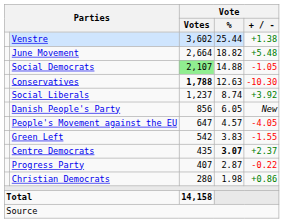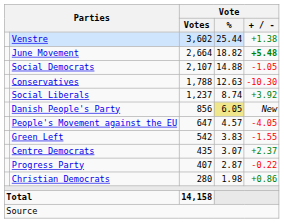(264, 53) normal -> (264, 53) bold
(199, 67) lightgreen background -> (199, 67) no background
(199, 81) bold -> (199, 81) normal
(232, 109) no background -> (232, 109) khaki background
(232, 151) bold -> (232, 151) normal
